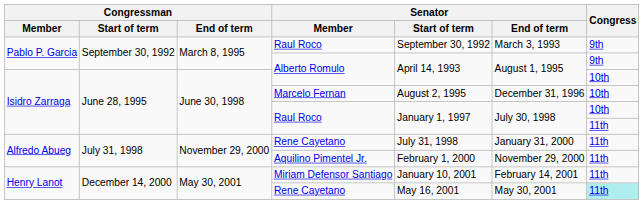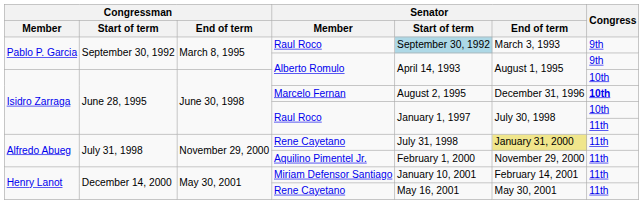(443, 45) no background -> (443, 45) lightblue background
(599, 93) normal -> (600, 93) bold
(534, 142) no background -> (534, 142) khaki background
(599, 191) paleturquoise background -> (599, 191) no background
